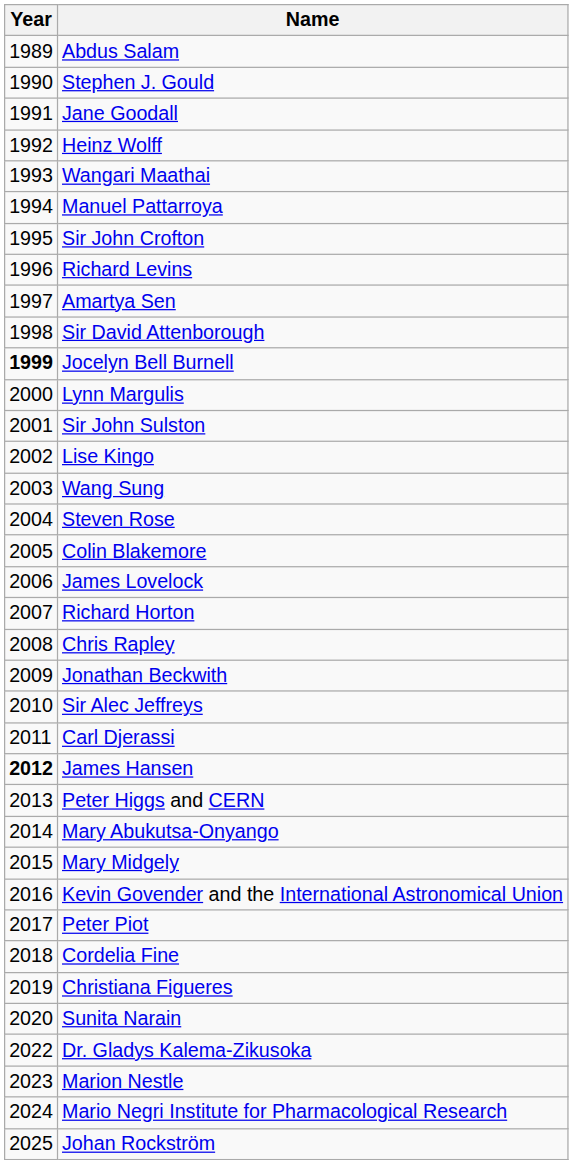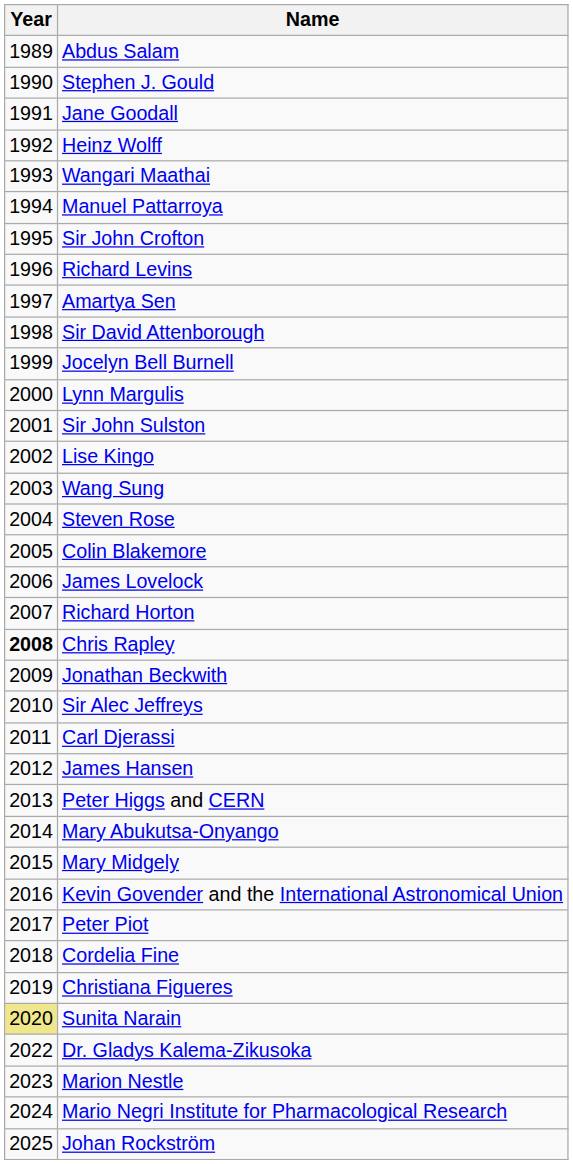(31, 363) bold -> (31, 363) normal
(31, 644) normal -> (31, 644) bold
(31, 769) bold -> (31, 769) normal
(31, 1018) no background -> (31, 1018) khaki background
